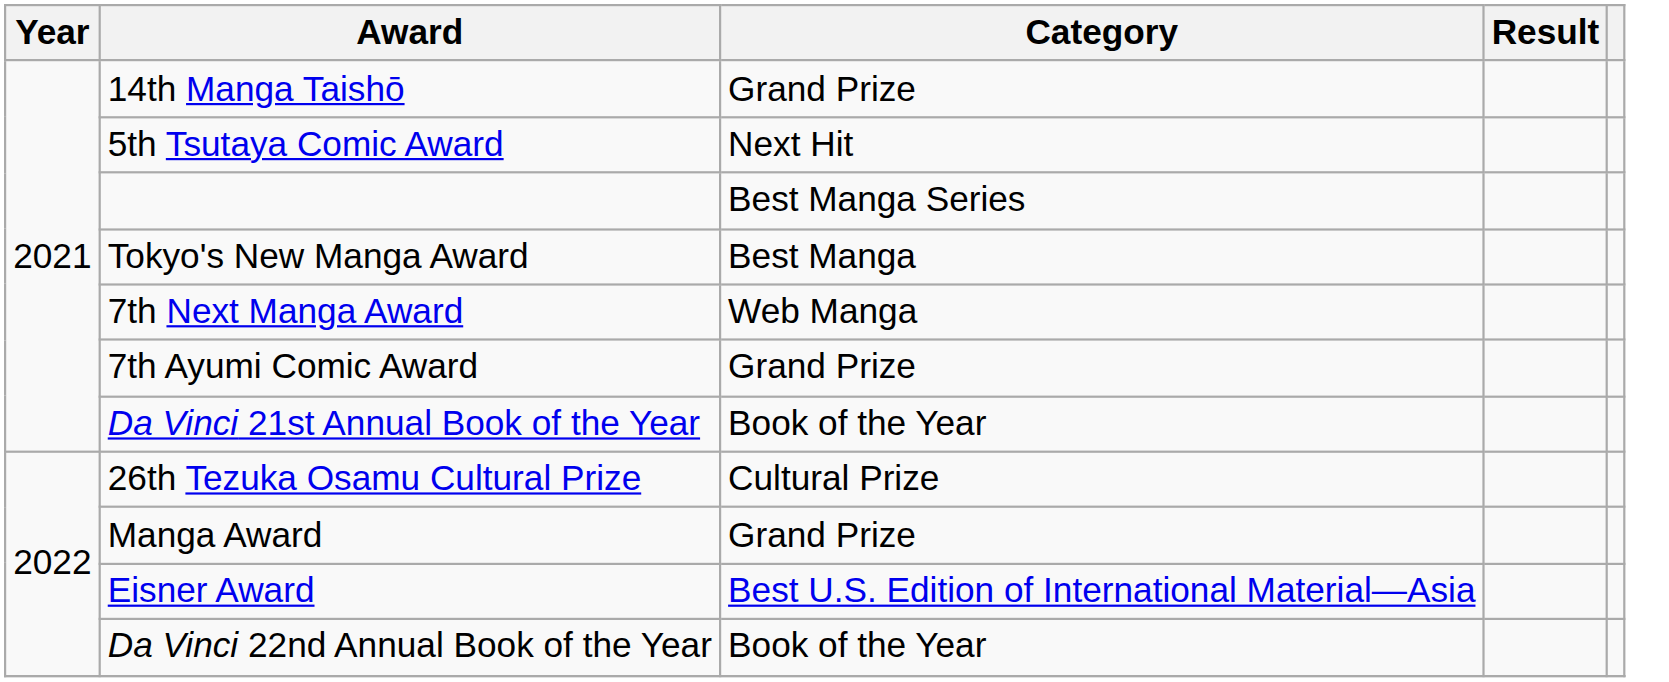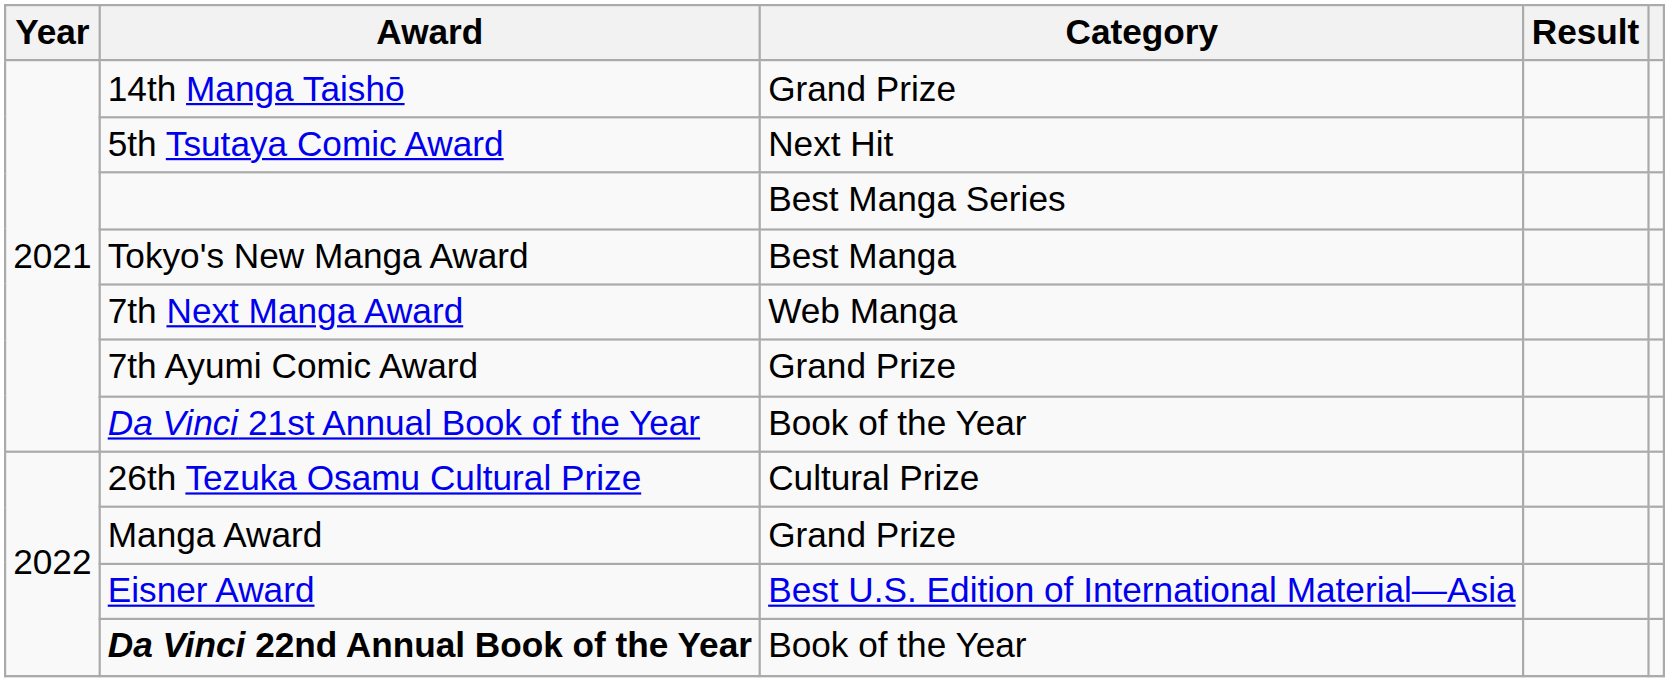(410, 646) normal -> (430, 646) bold
